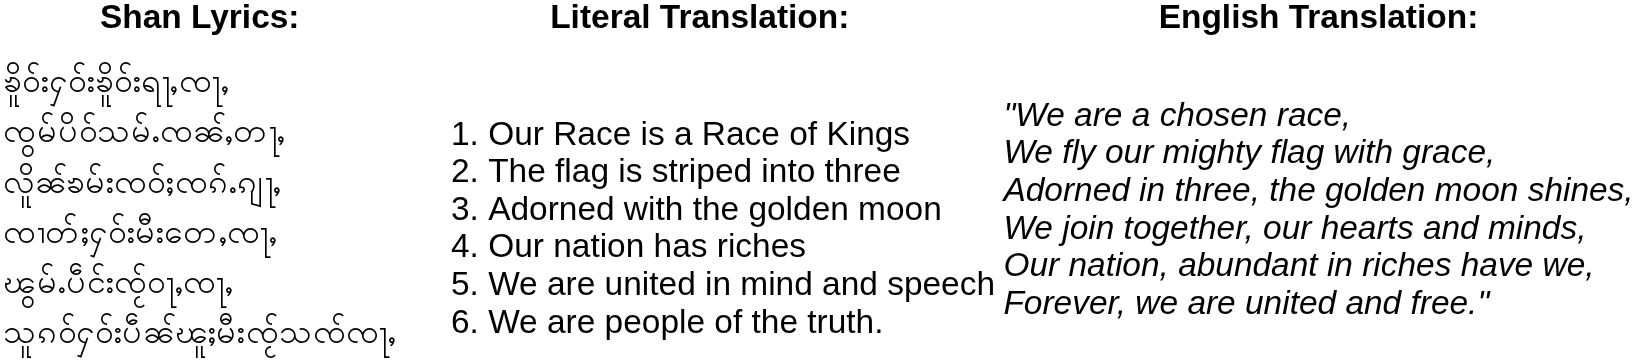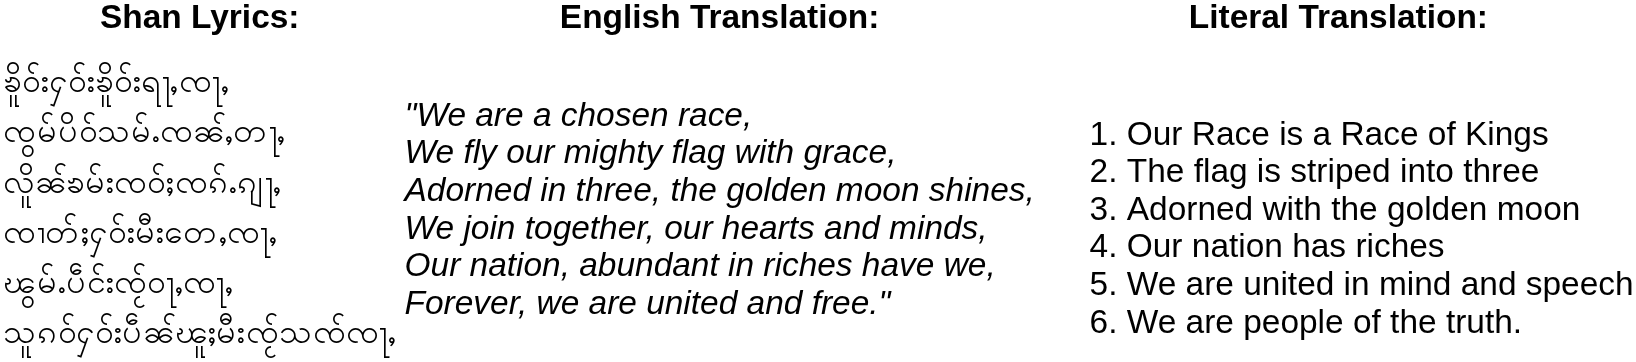columns swapped: (1319, 16) <-> (700, 16)
